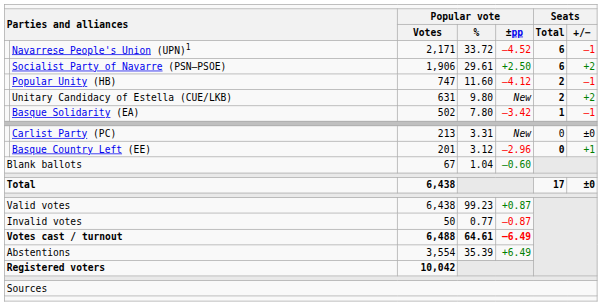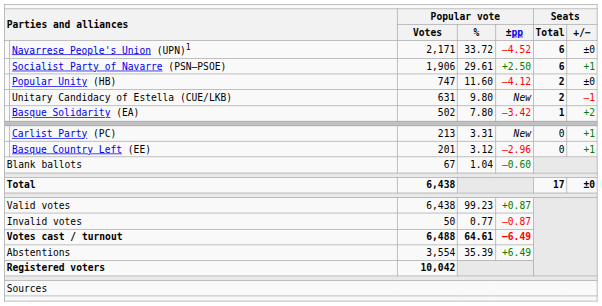(589, 49) –1 -> (589, 49) ±0
(589, 66) +2 -> (589, 66) +1
(589, 82) –1 -> (589, 82) ±0
(589, 98) +2 -> (589, 98) –1
(589, 113) –1 -> (589, 113) +2
(589, 134) ±0 -> (589, 134) +1
(562, 149) bold -> (562, 149) normal
